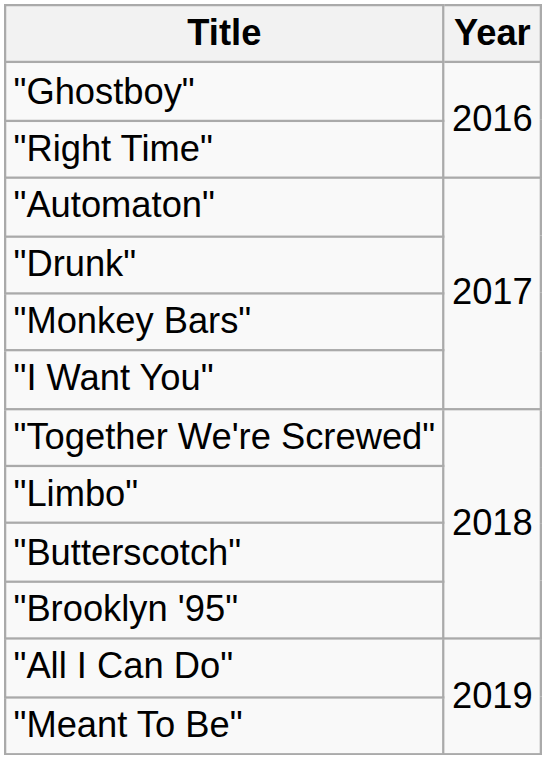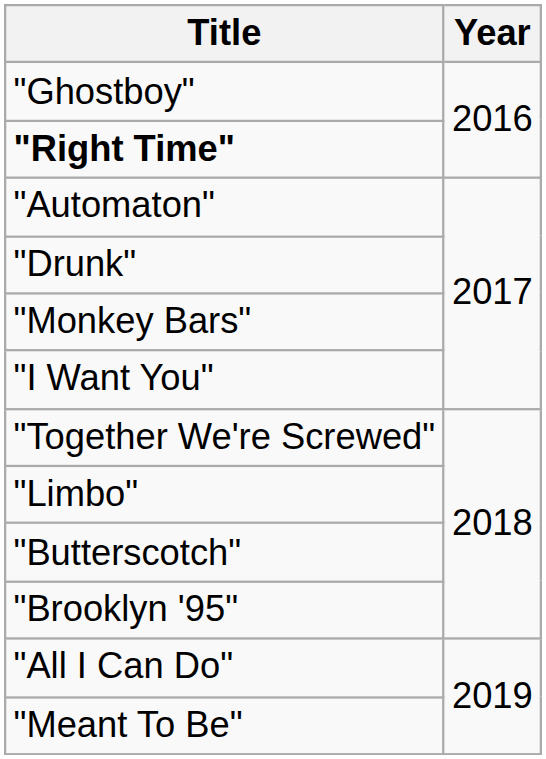(113, 148) normal -> (124, 148) bold
